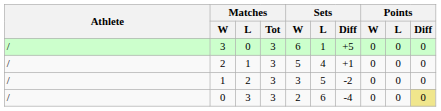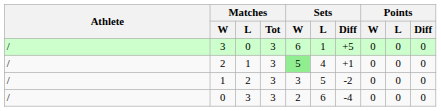(298, 64) no background -> (298, 64) lightgreen background
(423, 98) khaki background -> (423, 98) no background
